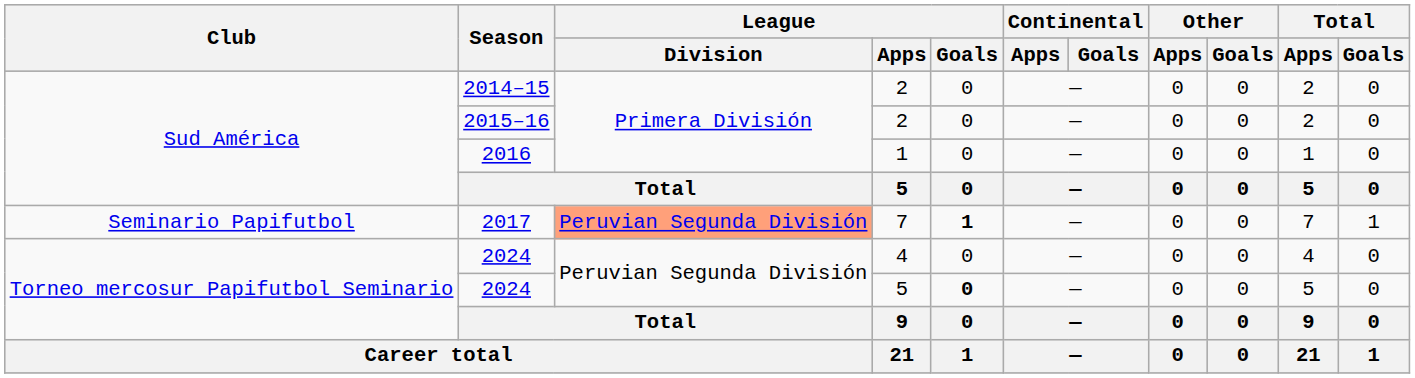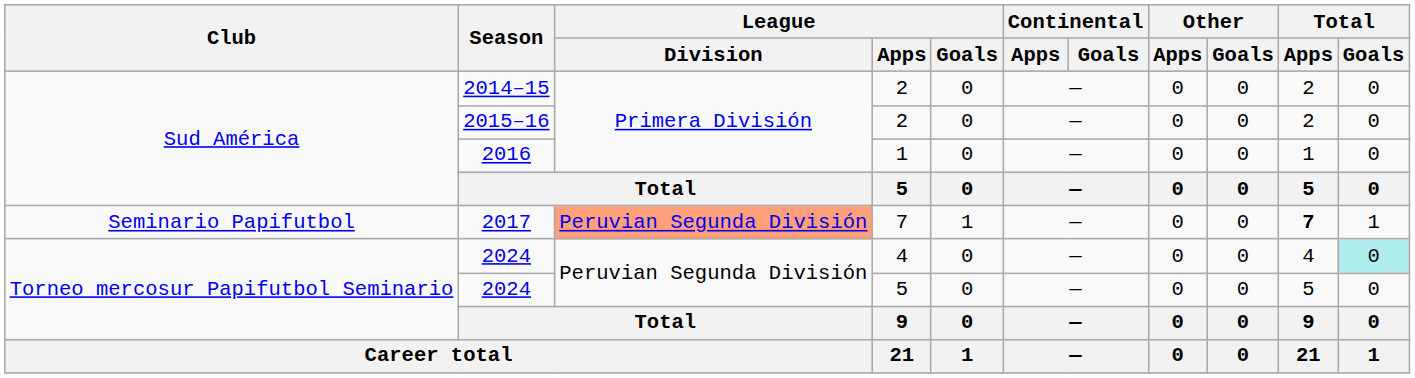(967, 222) bold -> (967, 222) normal
(1308, 222) normal -> (1308, 222) bold
(1374, 256) no background -> (1374, 256) paleturquoise background
(967, 289) bold -> (967, 289) normal
